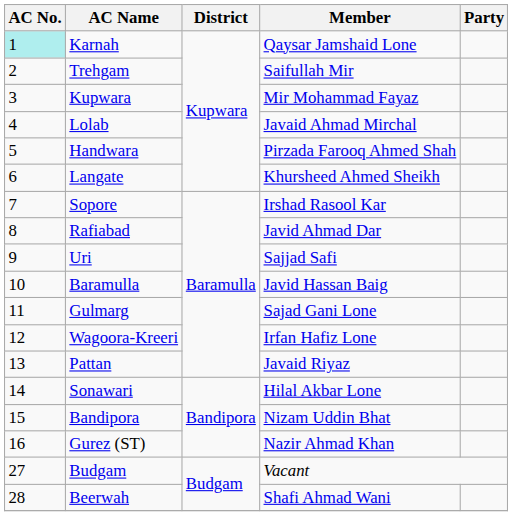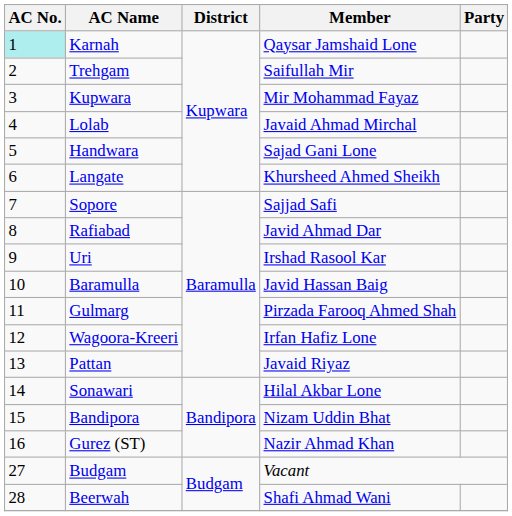(360, 151) Pirzada Farooq Ahmed Shah -> (320, 151) Sajad Gani Lone
(325, 204) Irshad Rasool Kar -> (300, 204) Sajjad Safi
(300, 257) Sajjad Safi -> (325, 257) Irshad Rasool Kar
(320, 310) Sajad Gani Lone -> (360, 310) Pirzada Farooq Ahmed Shah
